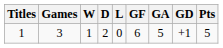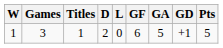columns swapped: (22, 14) <-> (89, 14)
